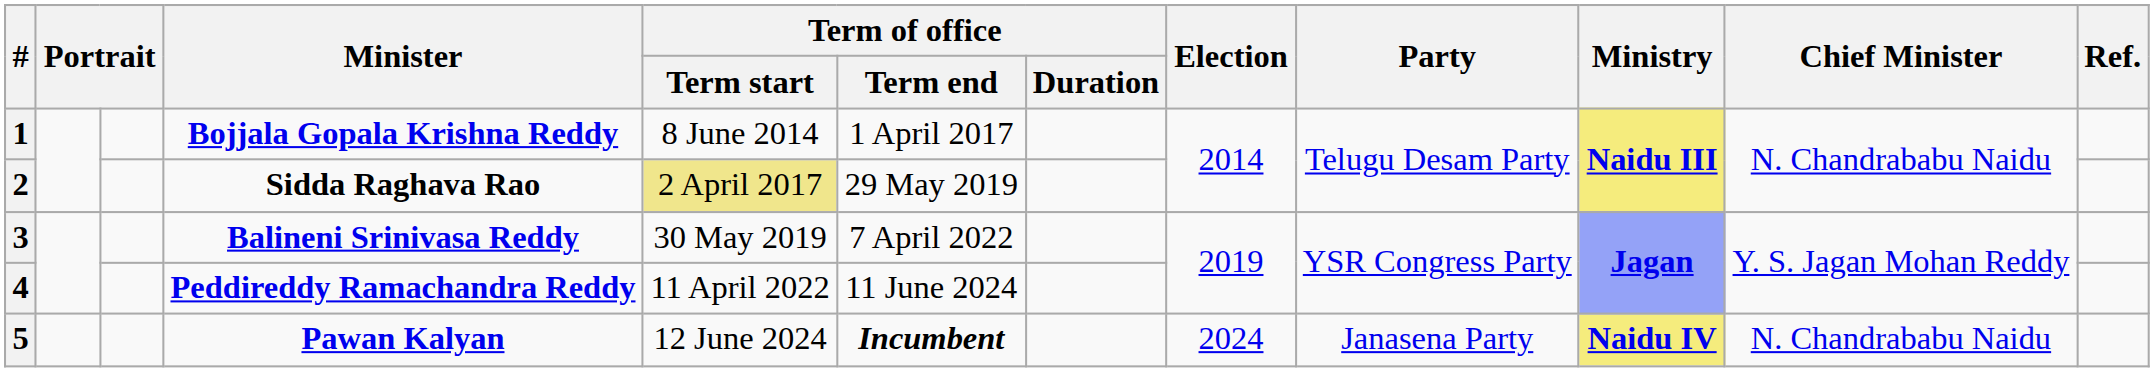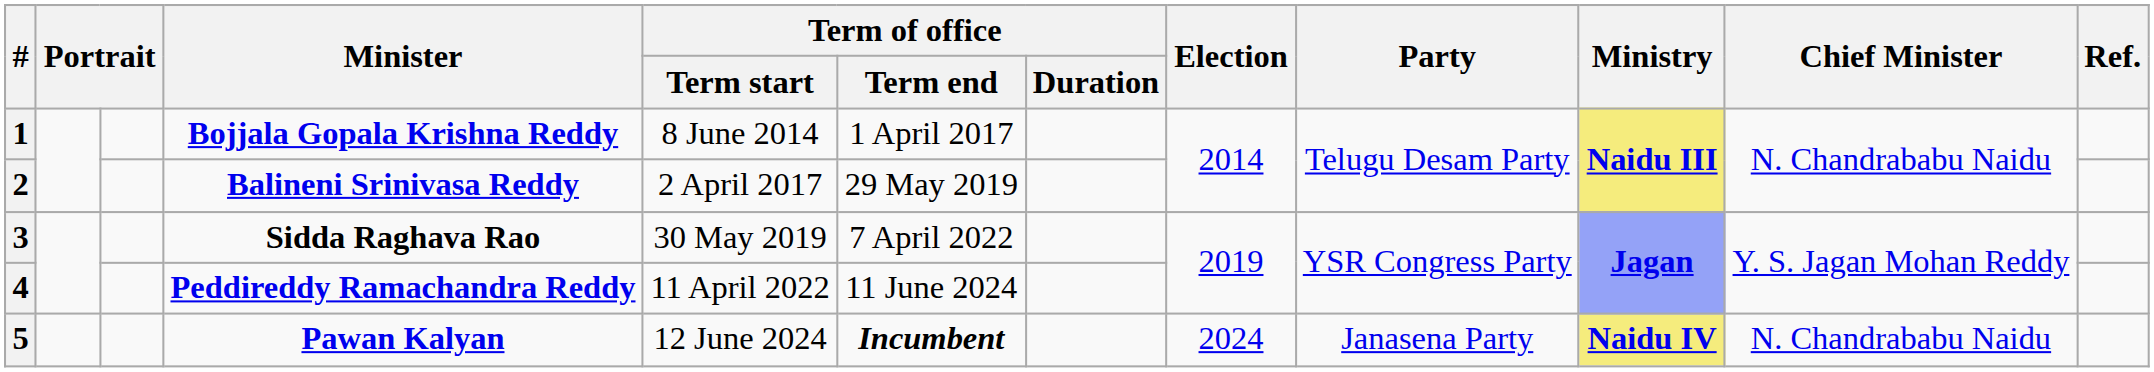(403, 184) Sidda Raghava Rao -> (403, 184) Balineni Srinivasa Reddy
(740, 184) khaki background -> (740, 184) no background
(403, 236) Balineni Srinivasa Reddy -> (403, 236) Sidda Raghava Rao
